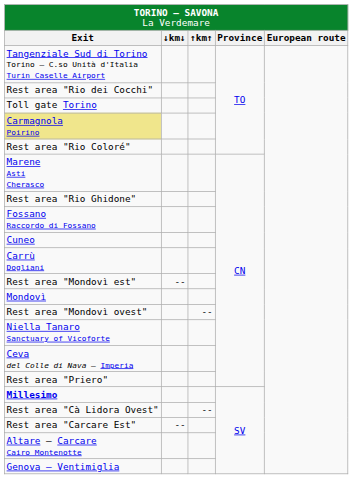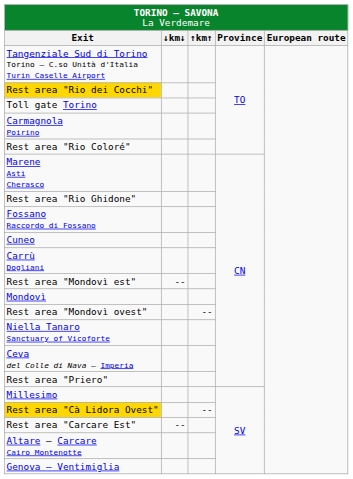(80, 90) no background -> (80, 90) gold background
(35, 126) khaki background -> (35, 126) no background
(32, 395) bold -> (32, 395) normal
(83, 410) no background -> (83, 410) gold background
